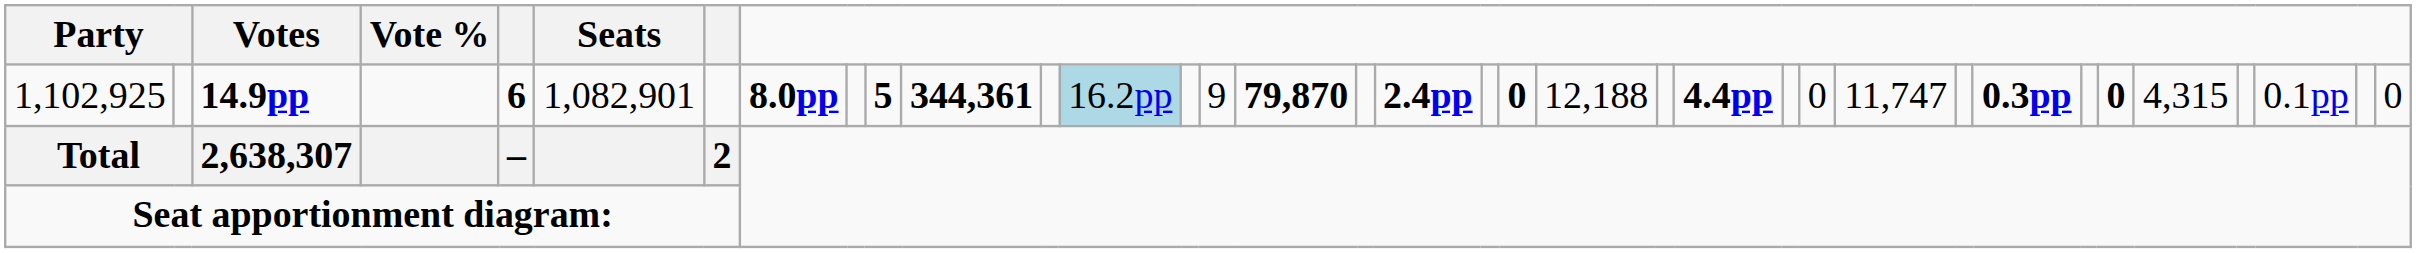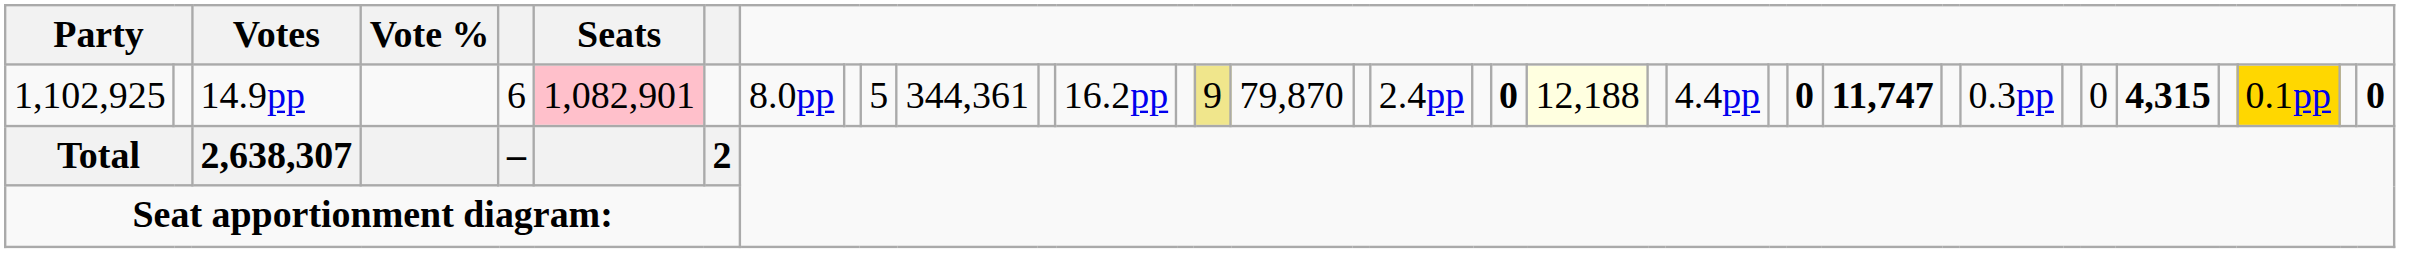(255, 94) bold -> (253, 94) normal
(516, 94) bold -> (516, 94) normal
(619, 94) no background -> (619, 94) pink background
(794, 94) bold -> (792, 94) normal
(883, 94) bold -> (879, 94) normal
(972, 94) bold -> (967, 94) normal
(1120, 94) lightblue background -> (1116, 94) no background
(1217, 94) no background -> (1213, 94) khaki background
(1296, 94) bold -> (1292, 94) normal
(1428, 94) bold -> (1421, 94) normal
(1596, 94) no background -> (1588, 94) lightyellow background
(1728, 94) bold -> (1717, 94) normal
(1817, 94) normal -> (1804, 94) bold
(1896, 94) normal -> (1883, 94) bold
(2027, 94) bold -> (2011, 94) normal
(2116, 94) bold -> (2098, 94) normal
(2186, 94) normal -> (2168, 94) bold
(2306, 94) no background -> (2288, 94) gold background
(2393, 94) normal -> (2375, 94) bold
